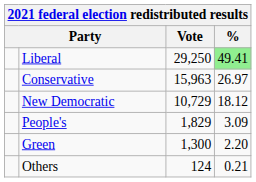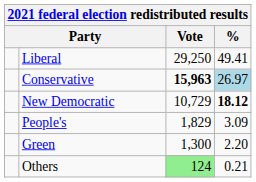(233, 58) lightgreen background -> (233, 58) no background
(192, 79) normal -> (192, 79) bold
(233, 79) no background -> (233, 79) lightblue background
(233, 101) normal -> (233, 101) bold
(201, 166) no background -> (201, 166) lightgreen background
